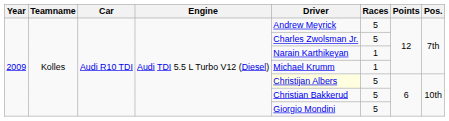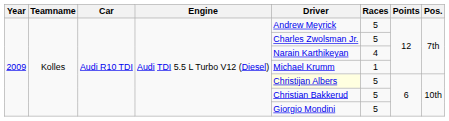(375, 53) 1 -> (375, 53) 4
